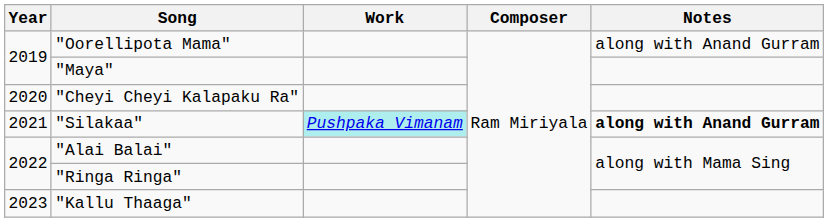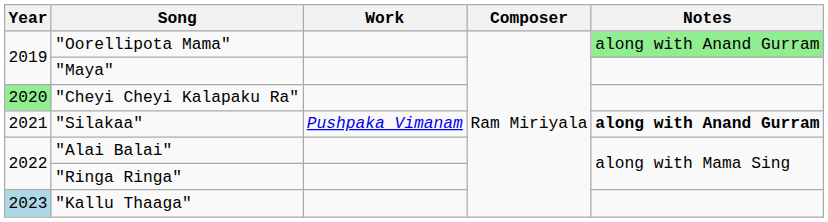(707, 44) no background -> (707, 44) lightgreen background
(28, 97) no background -> (28, 97) lightgreen background
(385, 124) paleturquoise background -> (385, 124) no background
(28, 203) no background -> (28, 203) lightblue background
